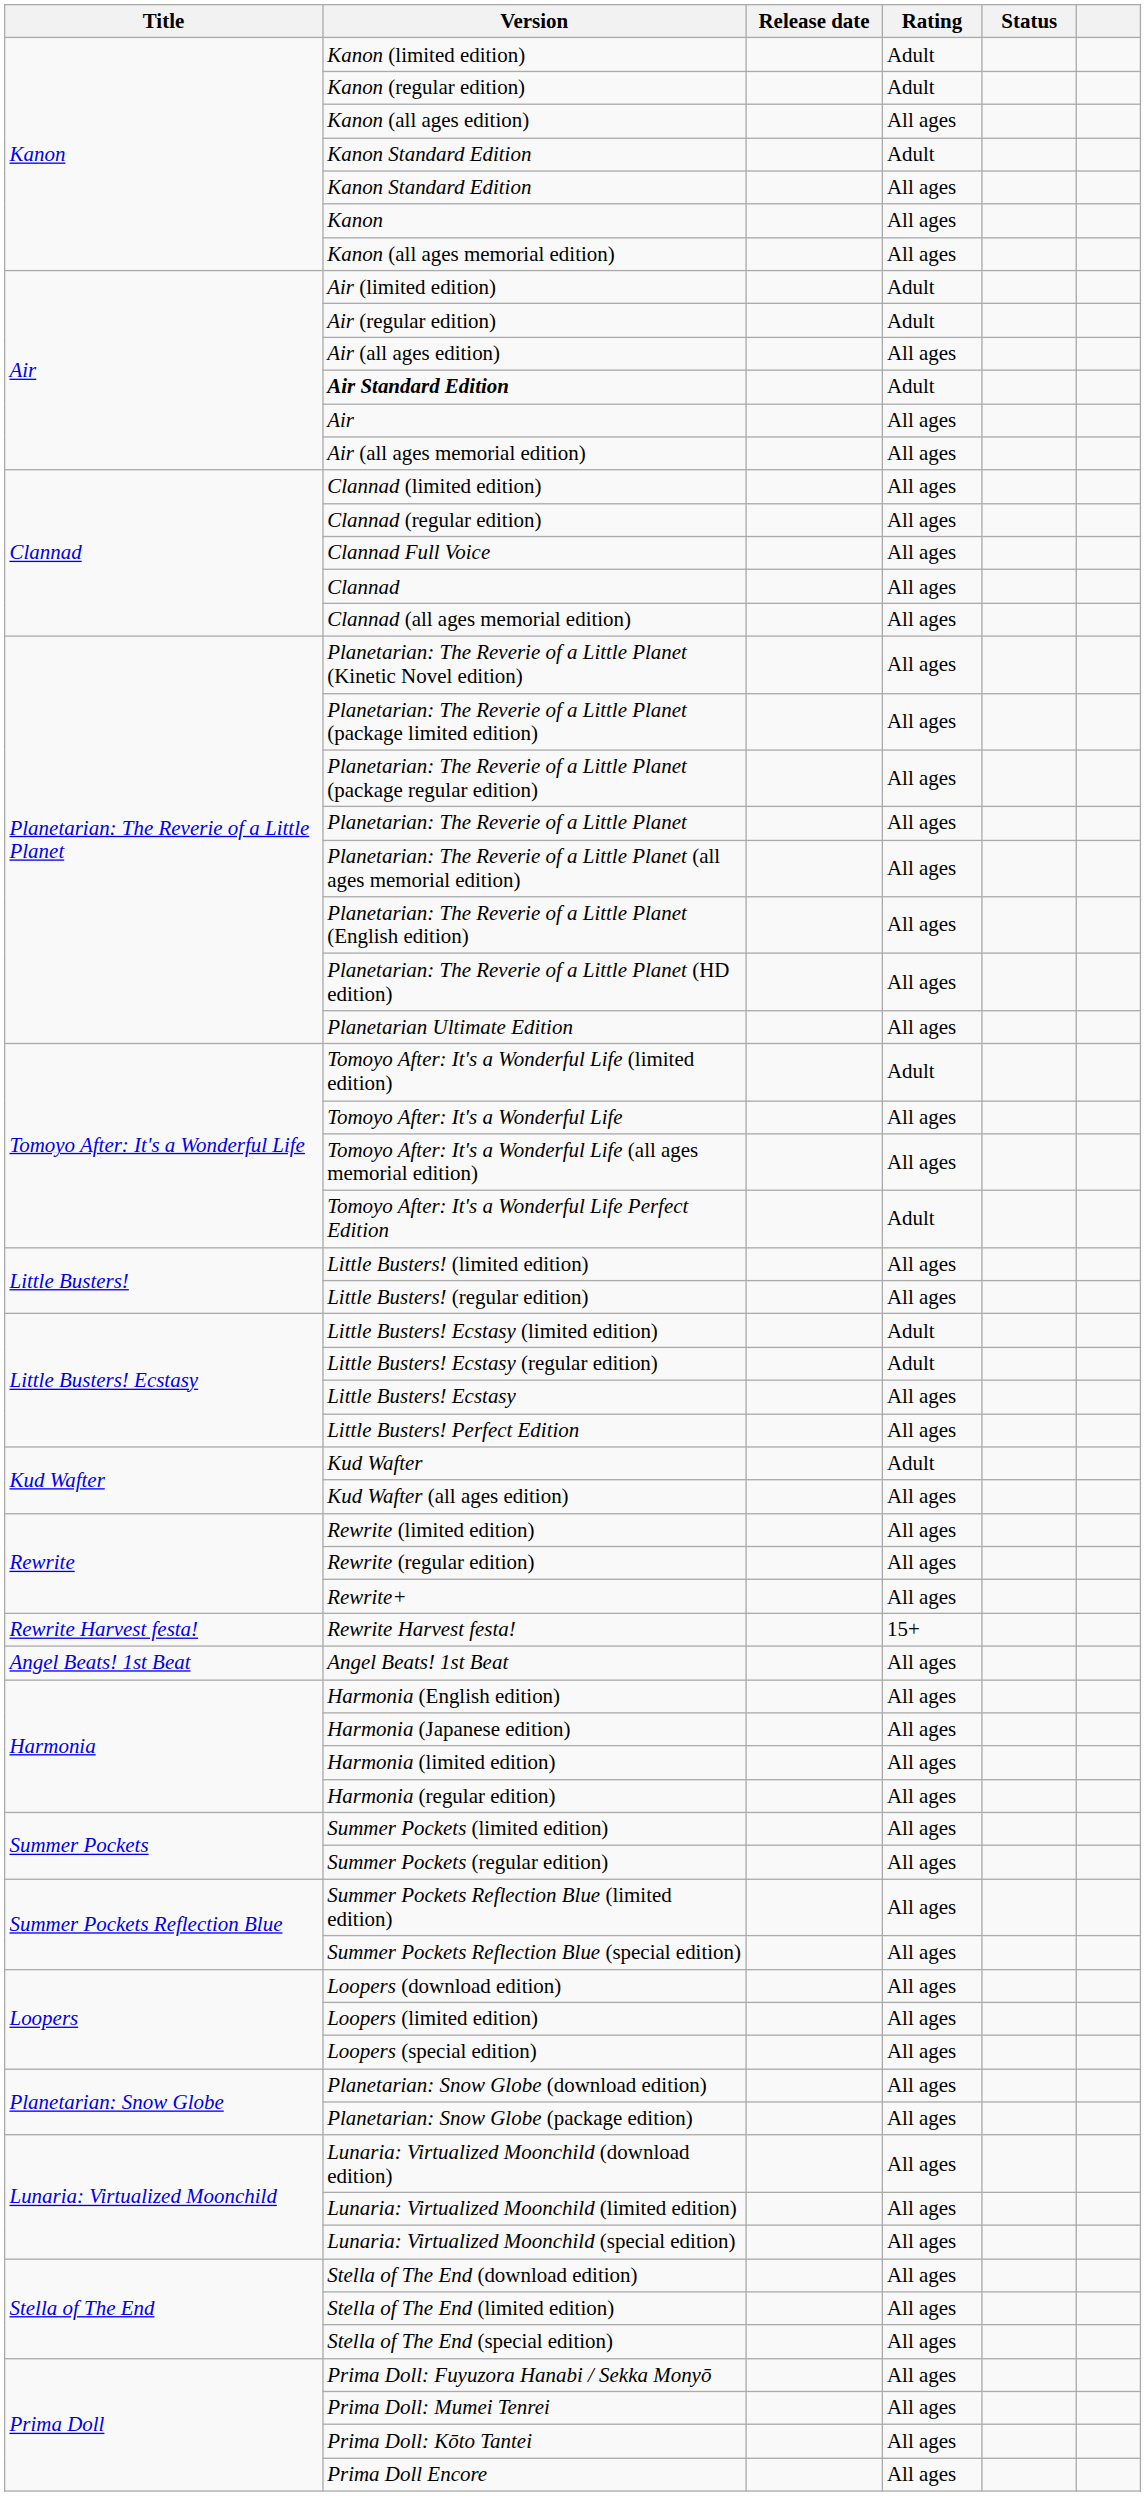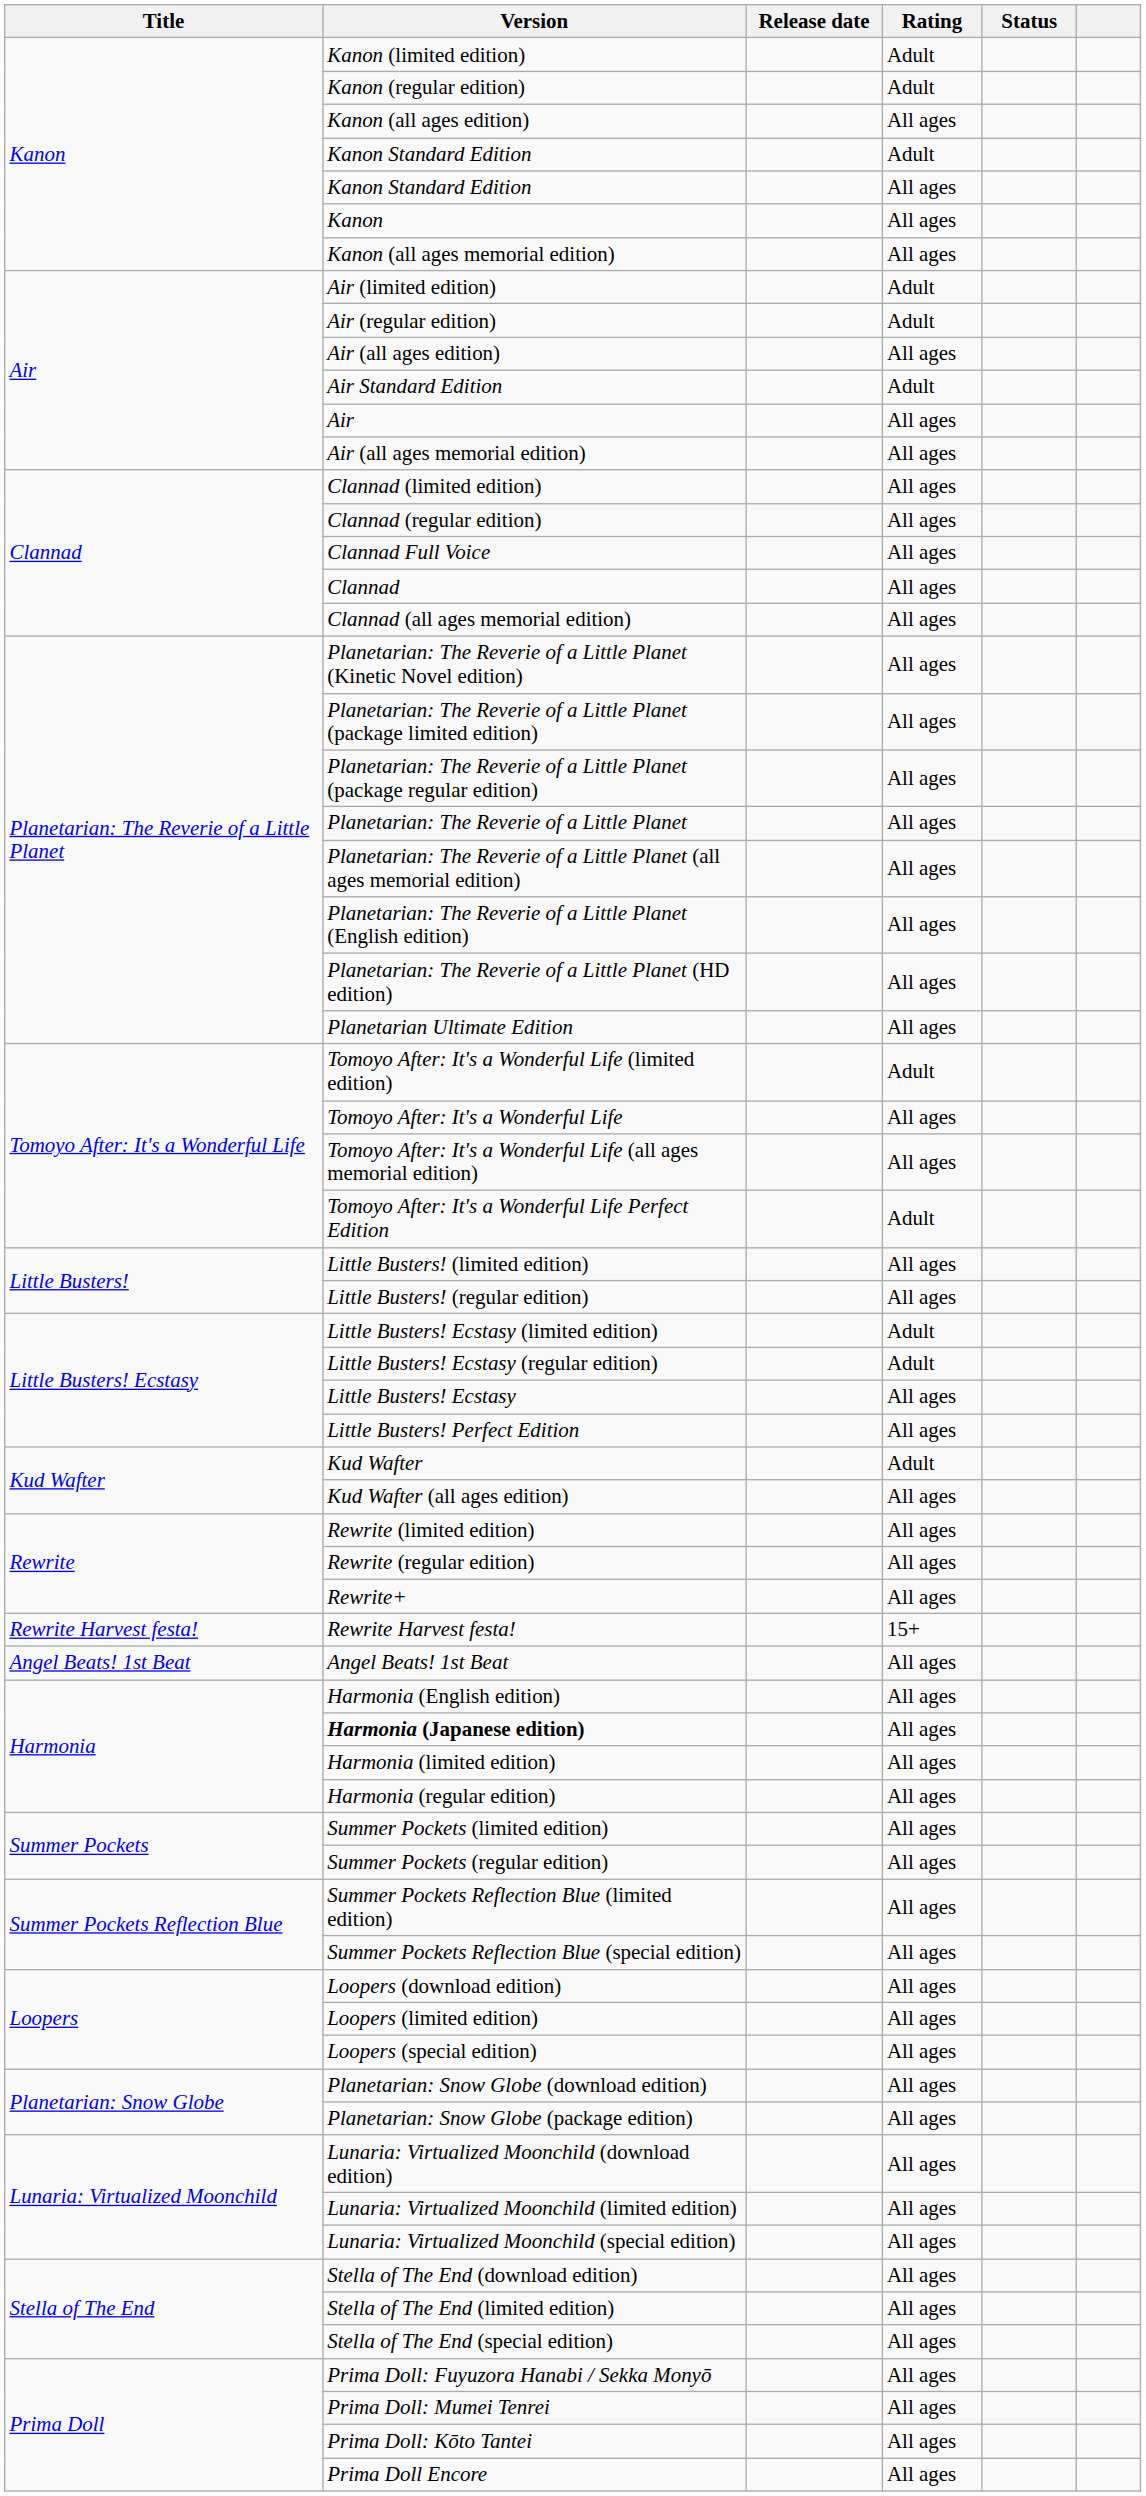(418, 386) bold -> (415, 386) normal
(449, 1729) normal -> (456, 1729) bold
